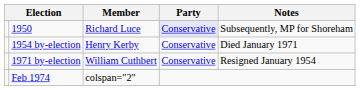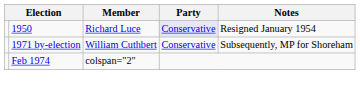(287, 28) Subsequently, MP for Shoreham -> (268, 28) Resigned January 1954
- row: (46, 45)
(268, 61) Resigned January 1954 -> (287, 45) Subsequently, MP for Shoreham
